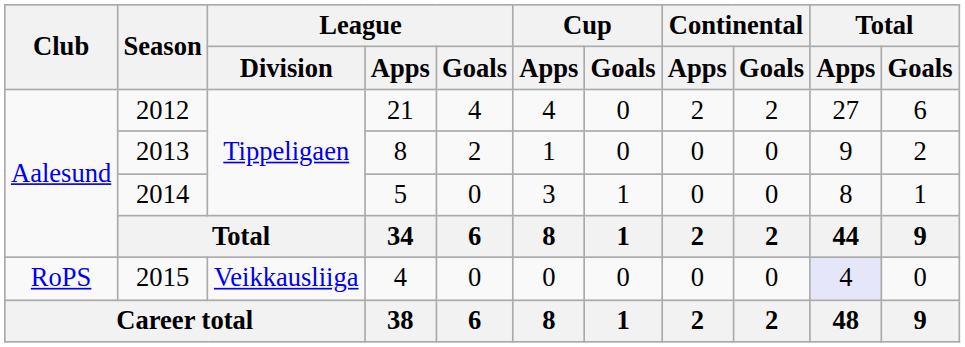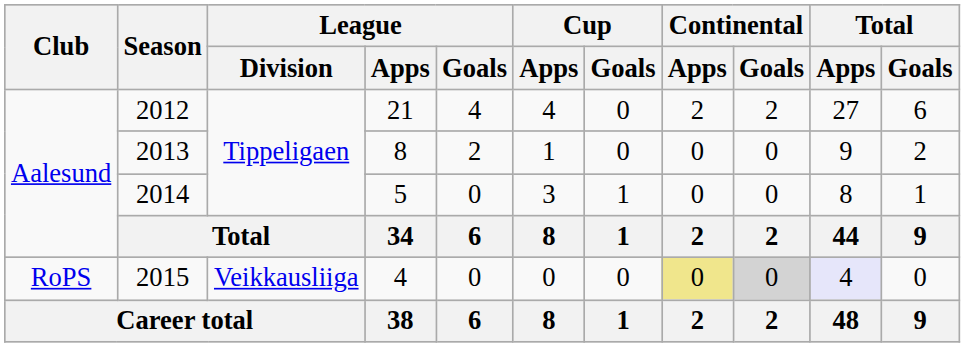(697, 278) no background -> (697, 278) khaki background
(772, 278) no background -> (772, 278) lightgrey background
